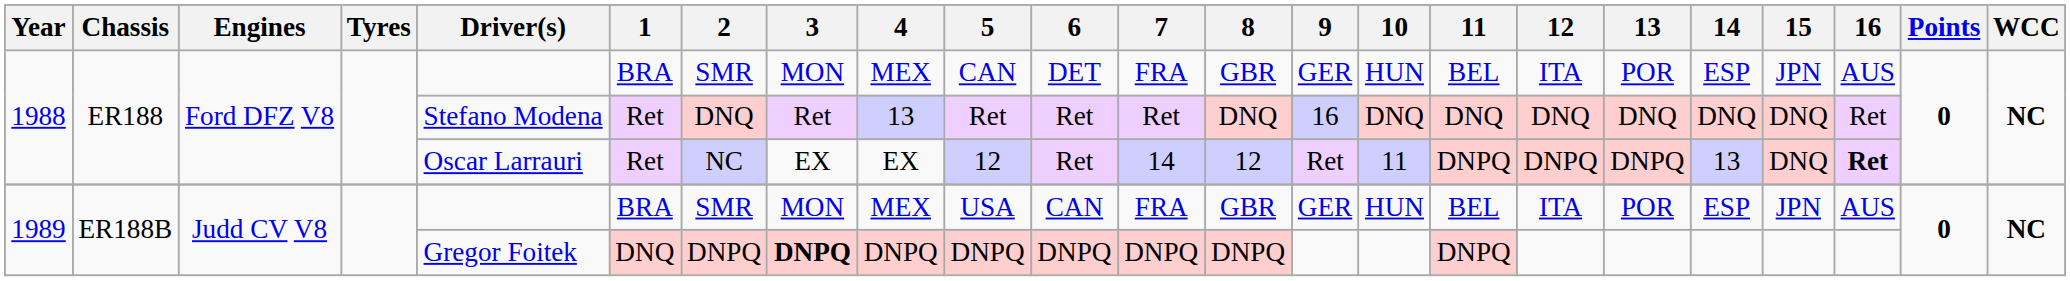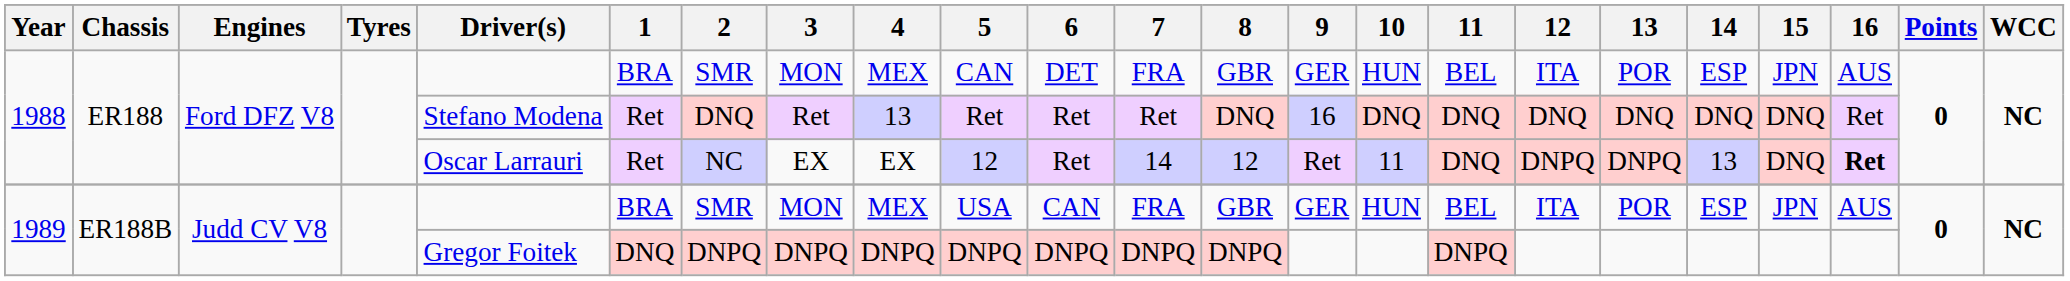(1474, 161) DNPQ -> (1471, 161) DNQ
(812, 251) bold -> (811, 251) normal
